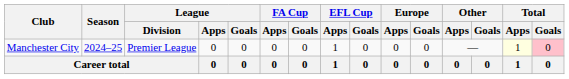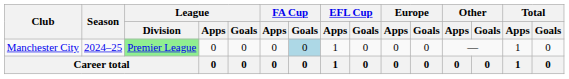(162, 47) no background -> (162, 47) lightgreen background
(305, 47) no background -> (305, 47) lightblue background
(518, 47) lightyellow background -> (518, 47) no background
(548, 47) pink background -> (548, 47) no background
